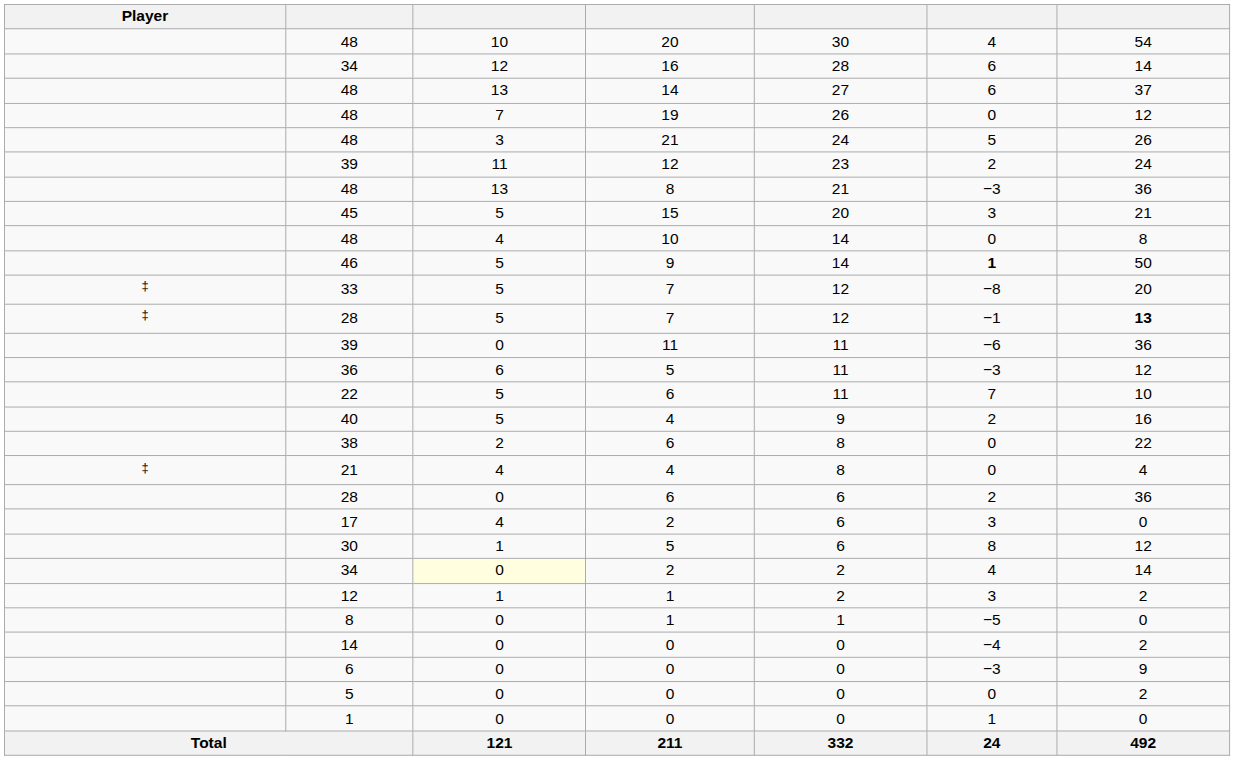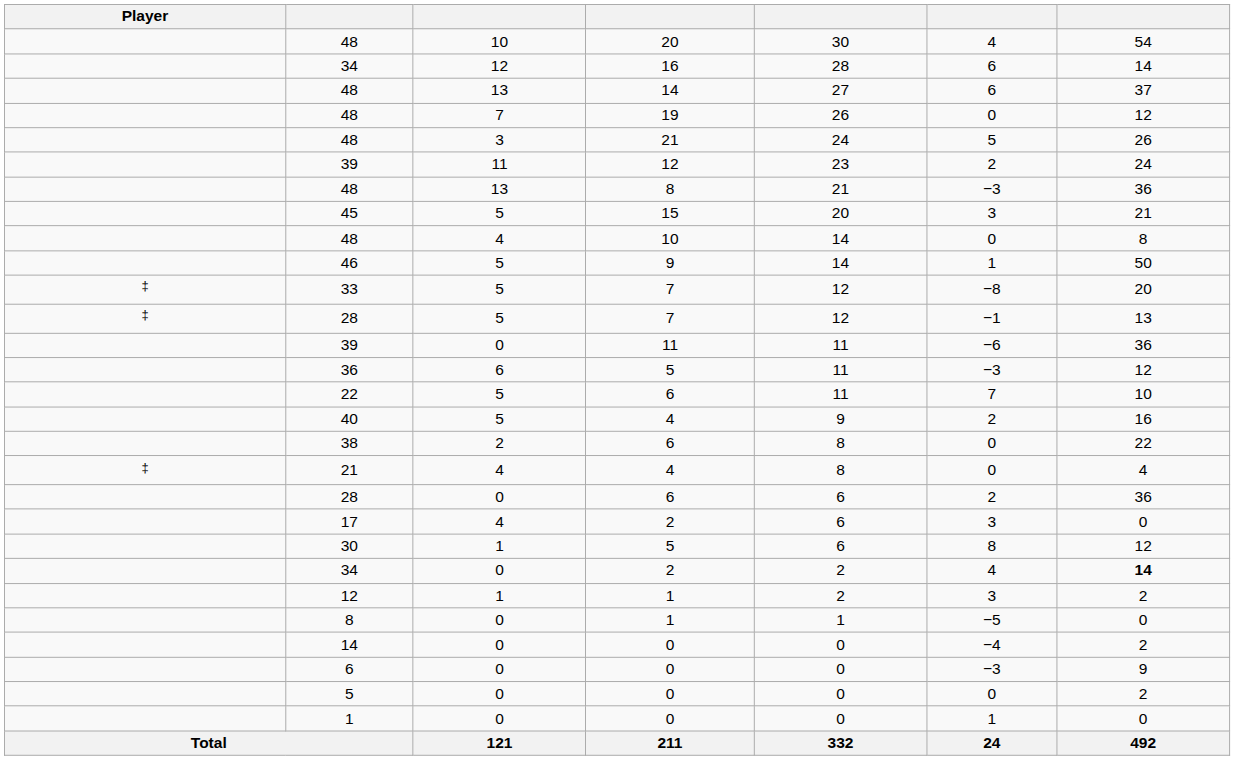(992, 262) bold -> (992, 262) normal
(1143, 318) bold -> (1143, 318) normal
(499, 570) lightyellow background -> (499, 570) no background
(1143, 570) normal -> (1143, 570) bold
